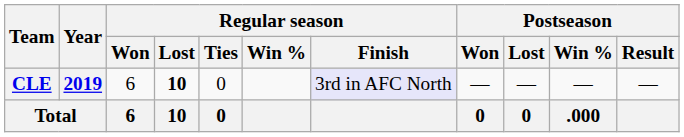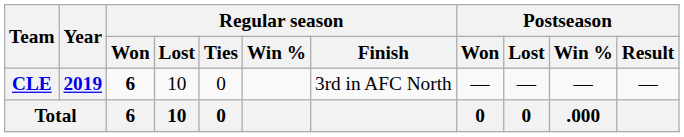(130, 84) normal -> (130, 84) bold
(177, 84) bold -> (177, 84) normal
(383, 84) lavender background -> (383, 84) no background
